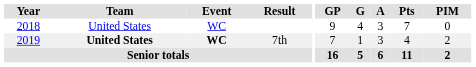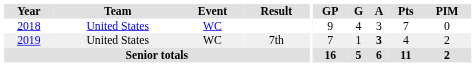(120, 40) bold -> (118, 40) normal
(217, 40) bold -> (212, 40) normal
(380, 40) normal -> (379, 40) bold
